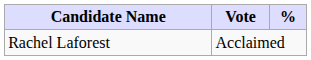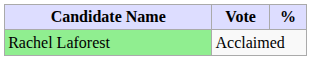(59, 42) no background -> (59, 42) lightgreen background
